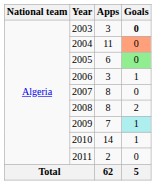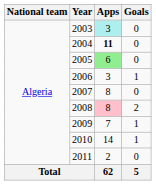(108, 28) no background -> (108, 28) paleturquoise background
(136, 28) bold -> (136, 28) normal
(108, 44) normal -> (108, 44) bold
(136, 44) lightsalmon background -> (136, 44) no background
(108, 60) no background -> (108, 60) lightgreen background
(136, 60) lightgreen background -> (136, 60) no background
(108, 108) no background -> (108, 108) pink background
(136, 124) paleturquoise background -> (136, 124) no background
